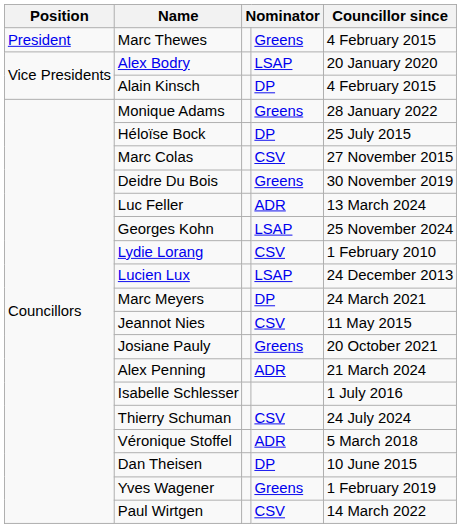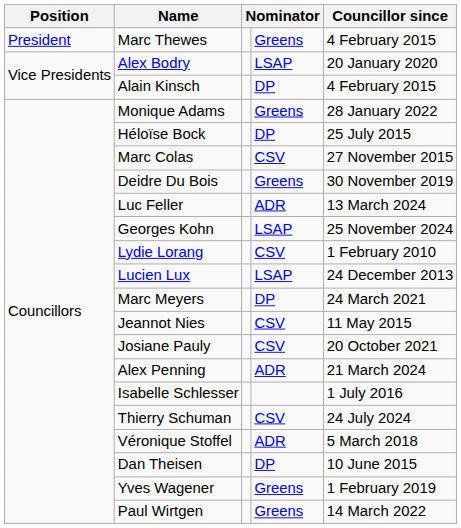(279, 346) Greens -> (270, 346) CSV
(270, 511) CSV -> (279, 511) Greens
